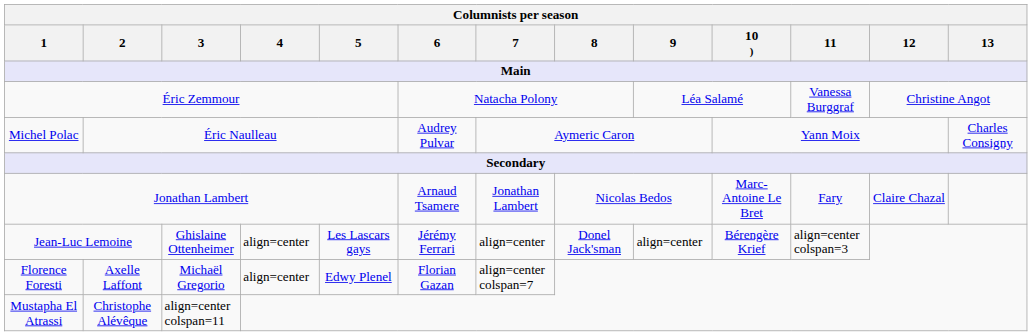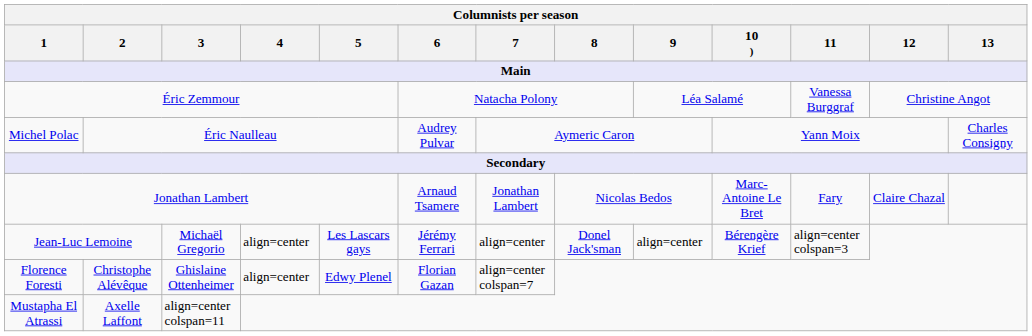(201, 241) Ghislaine Ottenheimer -> (201, 241) Michaël Gregorio
(122, 277) Axelle Laffont -> (122, 277) Christophe Alévêque
(201, 277) Michaël Gregorio -> (201, 277) Ghislaine Ottenheimer
(122, 312) Christophe Alévêque -> (122, 312) Axelle Laffont
